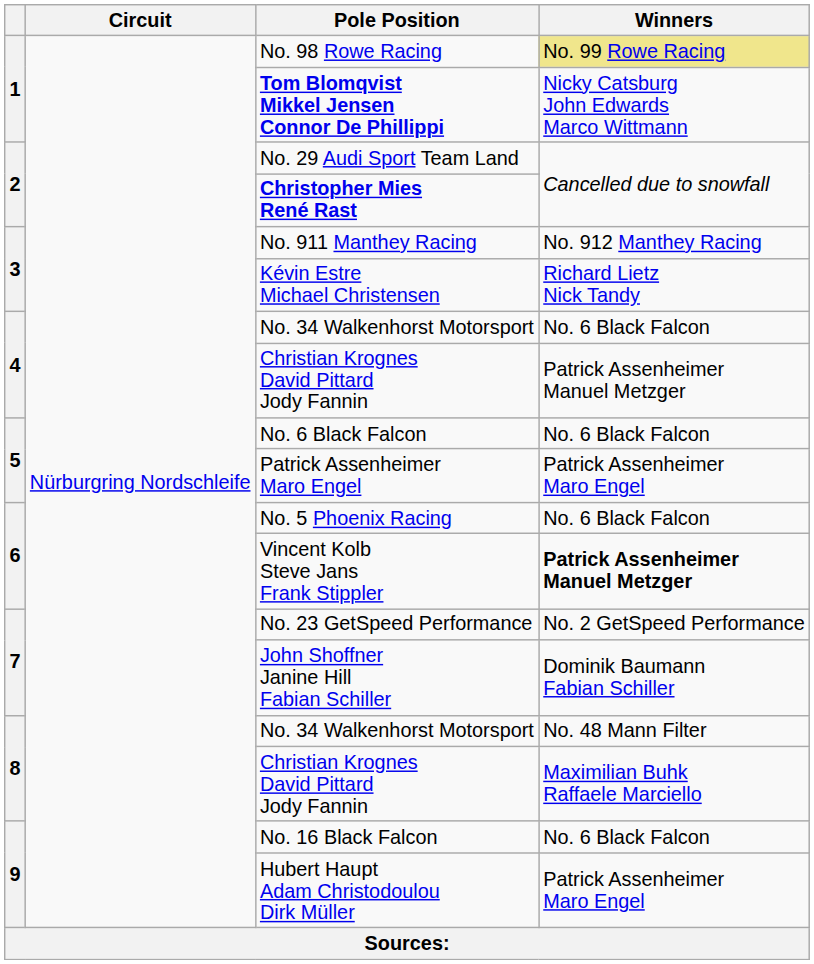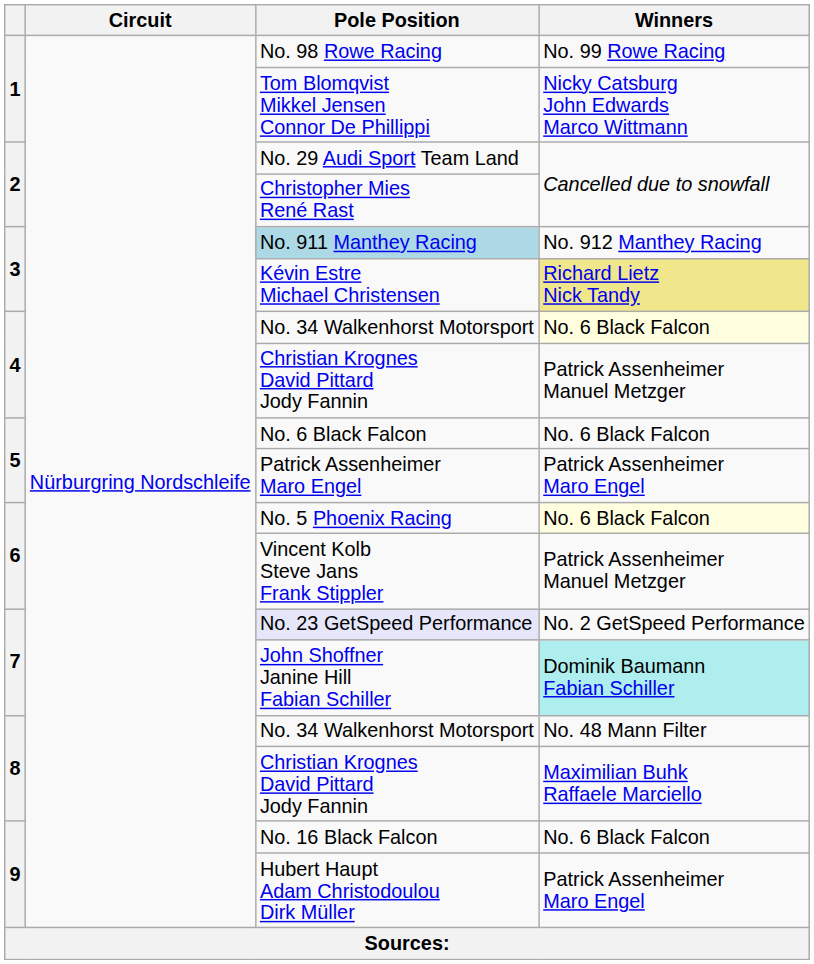(634, 51) khaki background -> (634, 51) no background
(352, 104) bold -> (345, 104) normal
(341, 200) bold -> (335, 200) normal
(368, 242) no background -> (368, 242) lightblue background
(601, 284) no background -> (601, 284) khaki background
(627, 327) no background -> (627, 327) lightyellow background
(627, 518) no background -> (627, 518) lightyellow background
(641, 571) bold -> (634, 571) normal
(396, 624) no background -> (396, 624) lavender background
(624, 677) no background -> (624, 677) paleturquoise background
